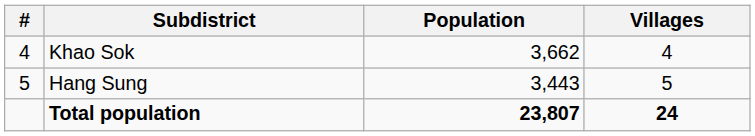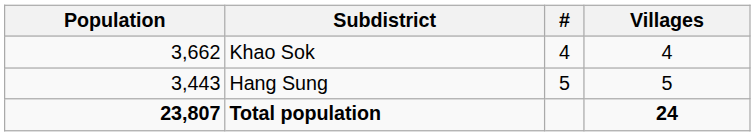columns swapped: (25, 20) <-> (474, 20)
